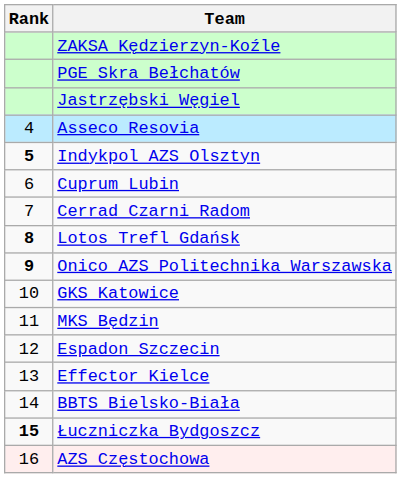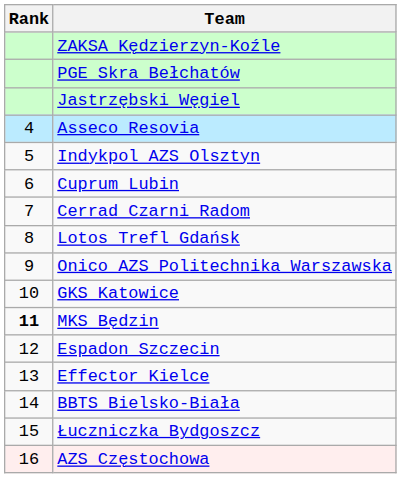(29, 156) bold -> (29, 156) normal
(29, 239) bold -> (29, 239) normal
(29, 266) bold -> (29, 266) normal
(29, 321) normal -> (29, 321) bold
(29, 432) bold -> (29, 432) normal
